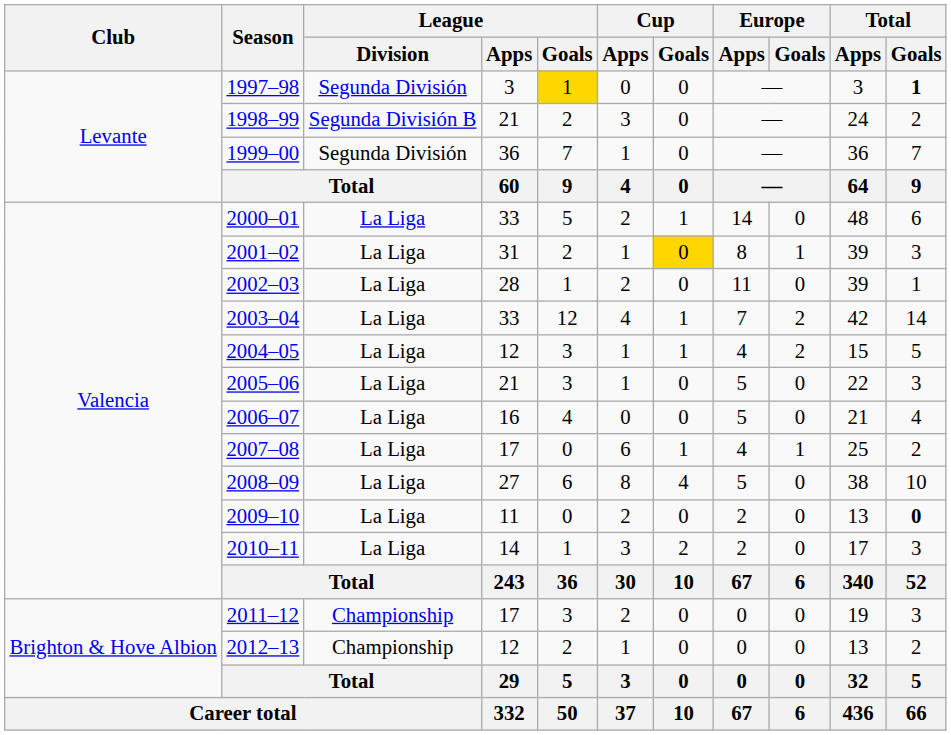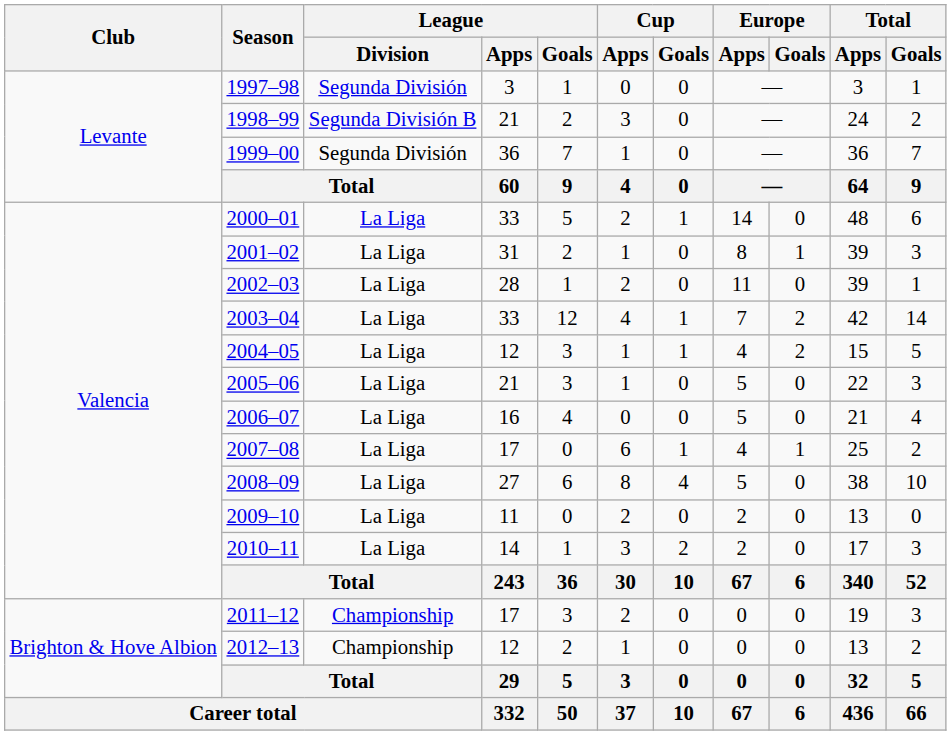(567, 86) gold background -> (567, 86) no background
(916, 86) bold -> (916, 86) normal
(684, 251) gold background -> (684, 251) no background
(916, 515) bold -> (916, 515) normal
